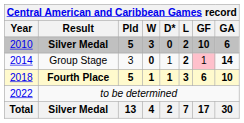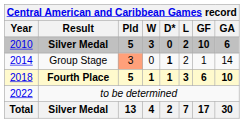(130, 61) no background -> (130, 61) lightsalmon background
(151, 61) bold -> (151, 61) normal
(170, 61) normal -> (170, 61) bold
(186, 61) bold -> (186, 61) normal
(204, 61) pink background -> (204, 61) no background
(227, 61) bold -> (227, 61) normal
